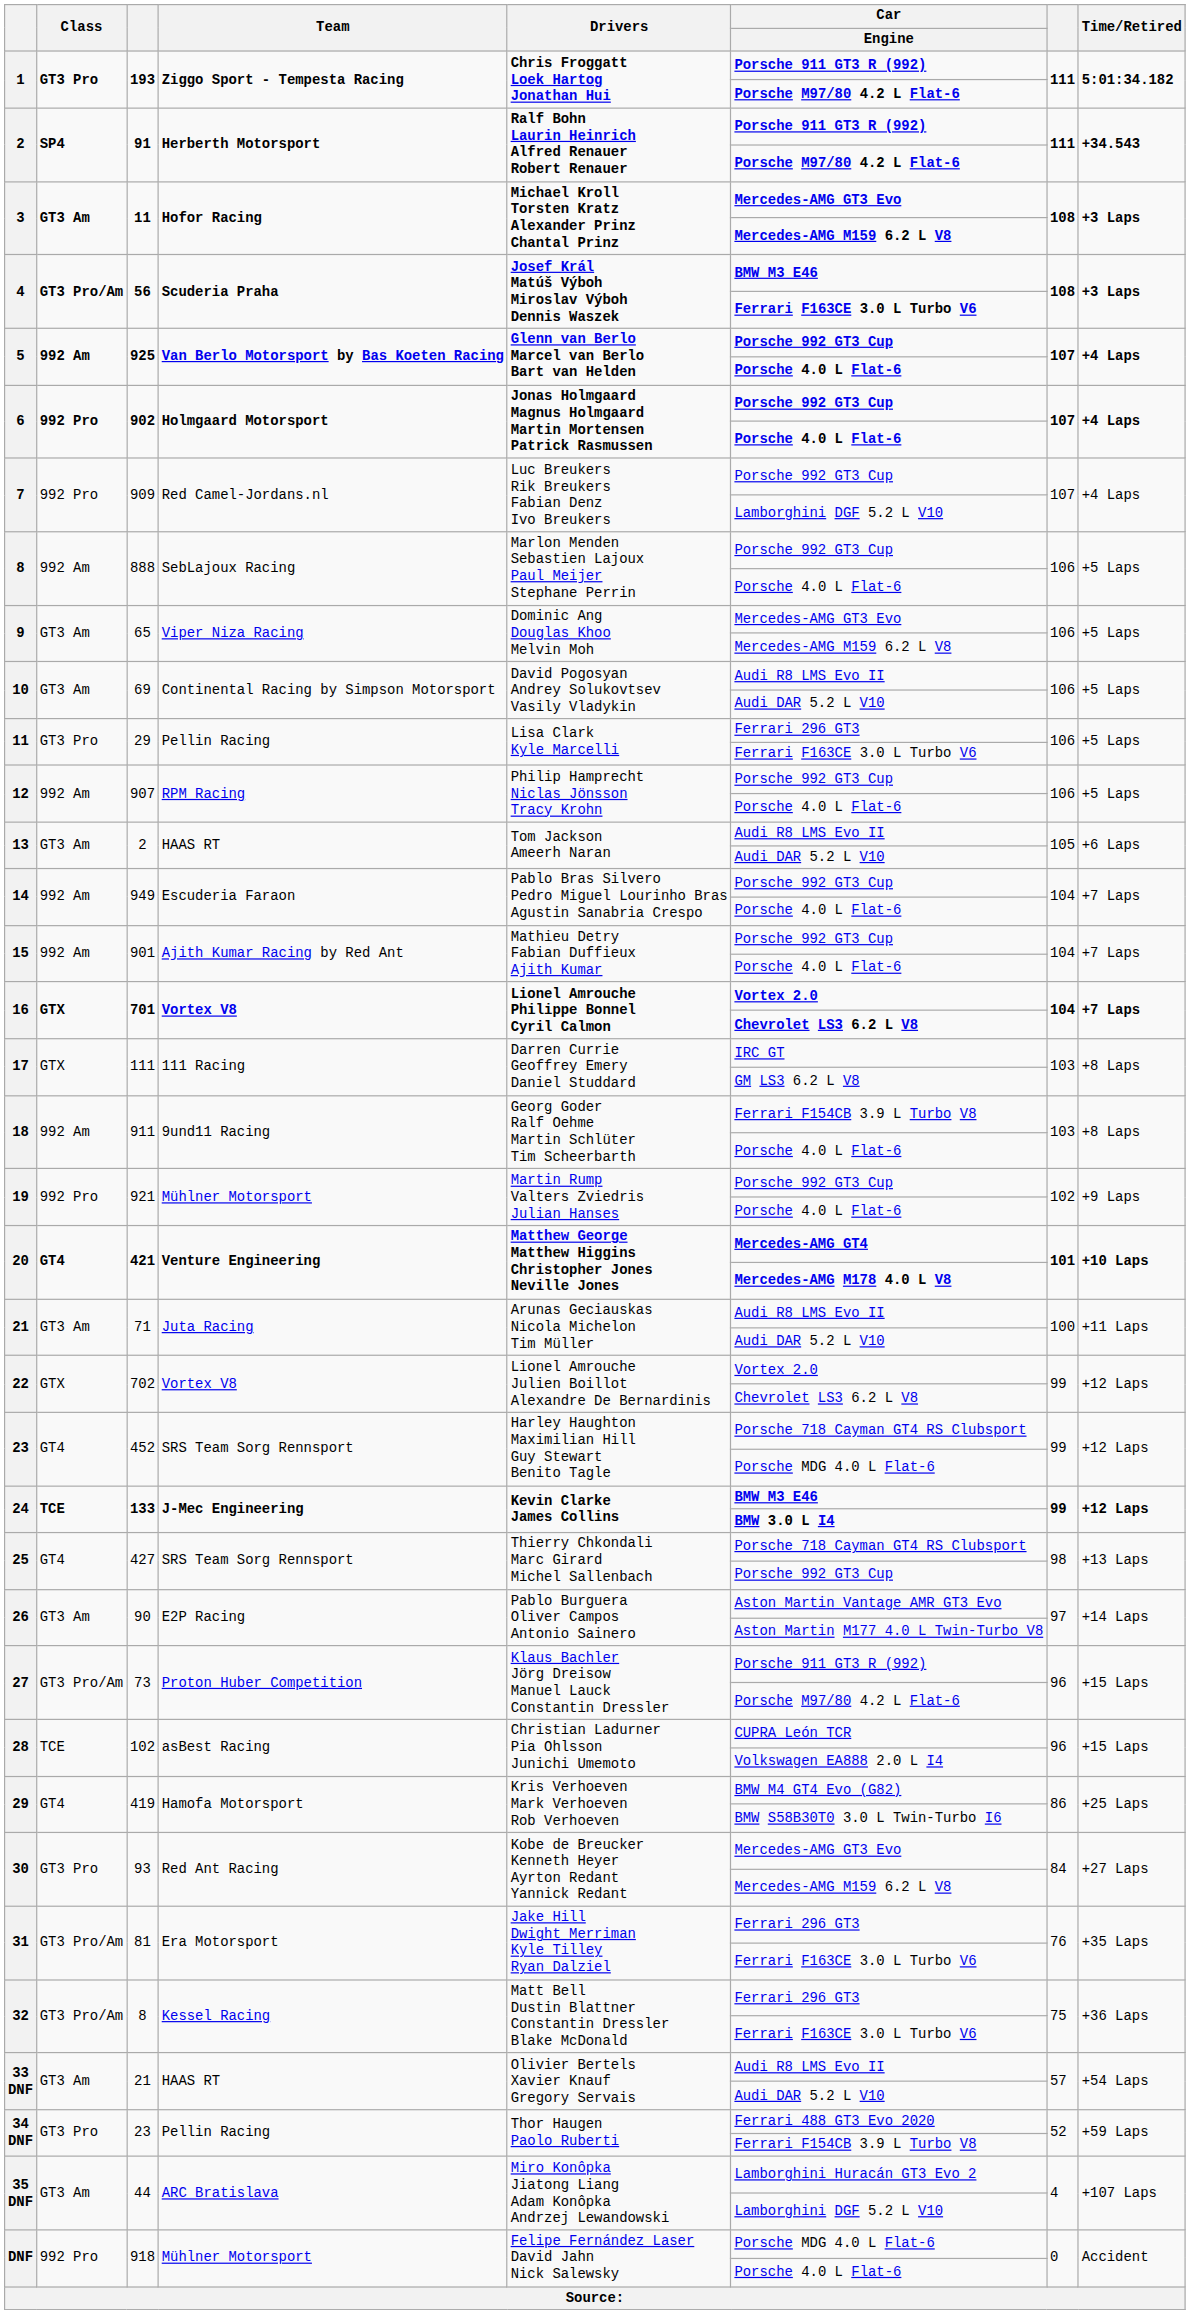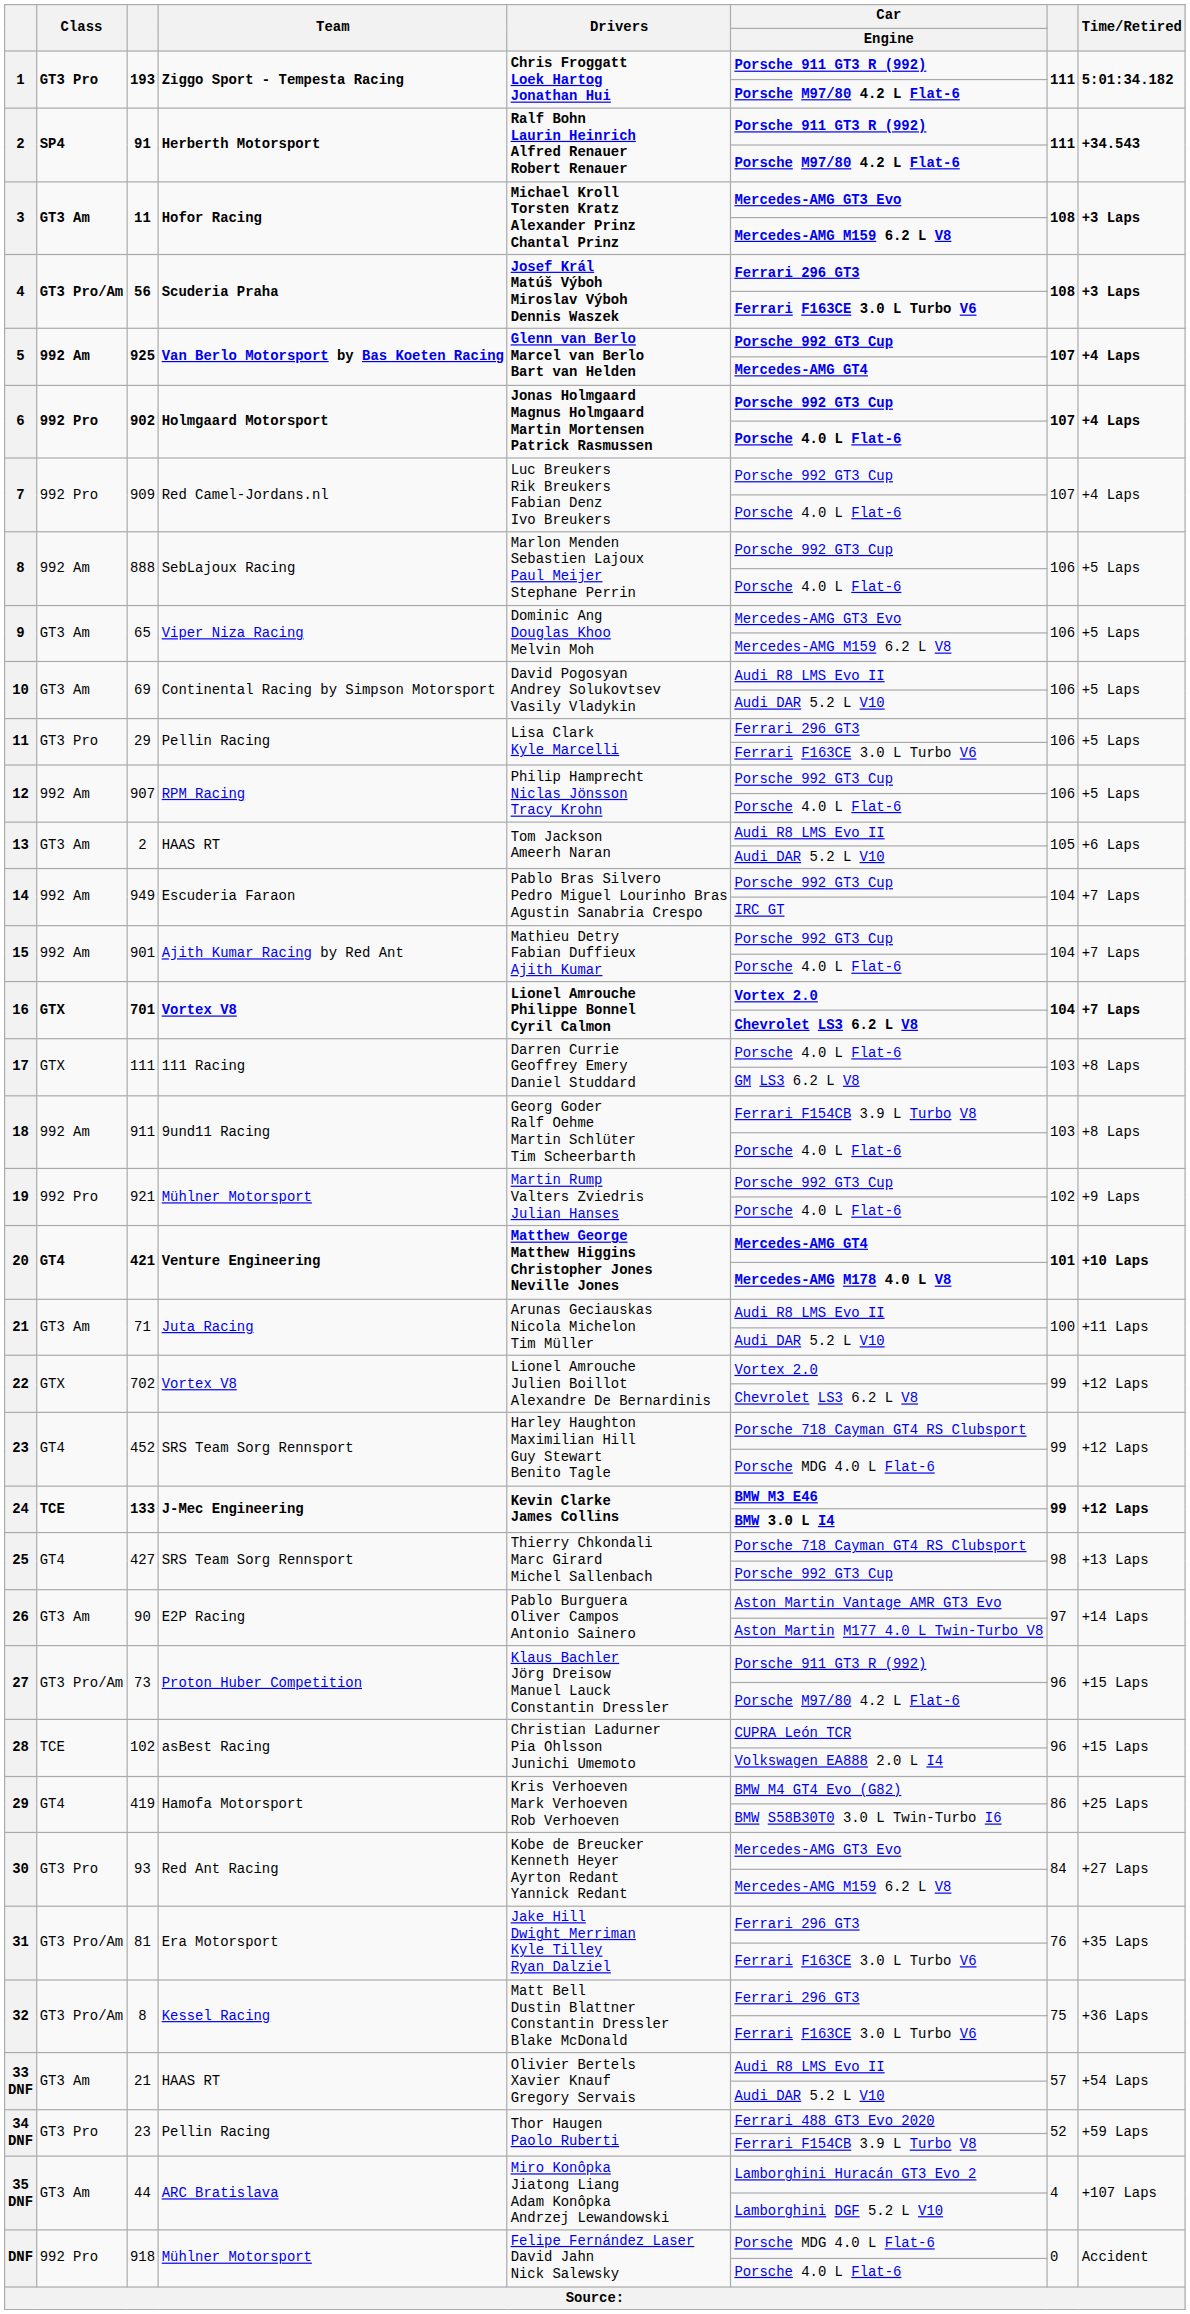(776, 273) BMW M3 E46 -> (797, 273) Ferrari 296 GT3
(818, 370) Porsche 4.0 L Flat-6 -> (801, 370) Mercedes-AMG GT4
(839, 513) Lamborghini DGF 5.2 L V10 -> (818, 513) Porsche 4.0 L Flat-6
(818, 911) Porsche 4.0 L Flat-6 -> (759, 911) IRC GT
(759, 1053) IRC GT -> (818, 1053) Porsche 4.0 L Flat-6
